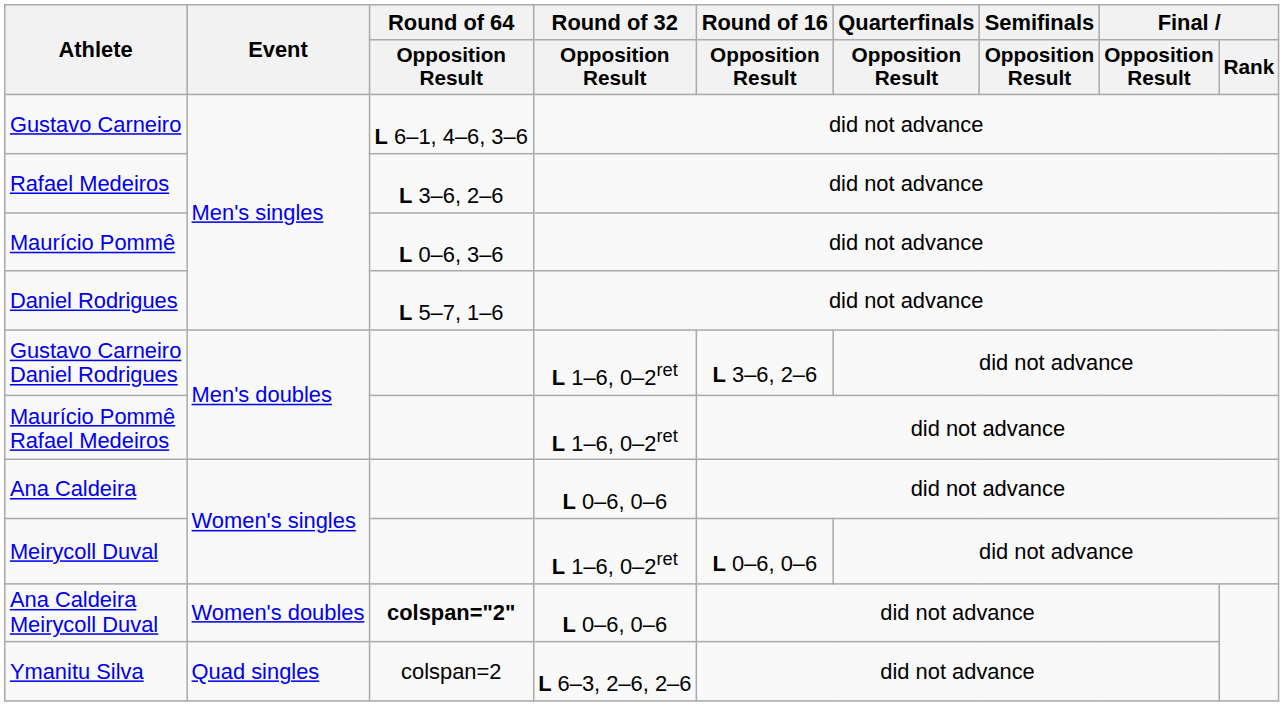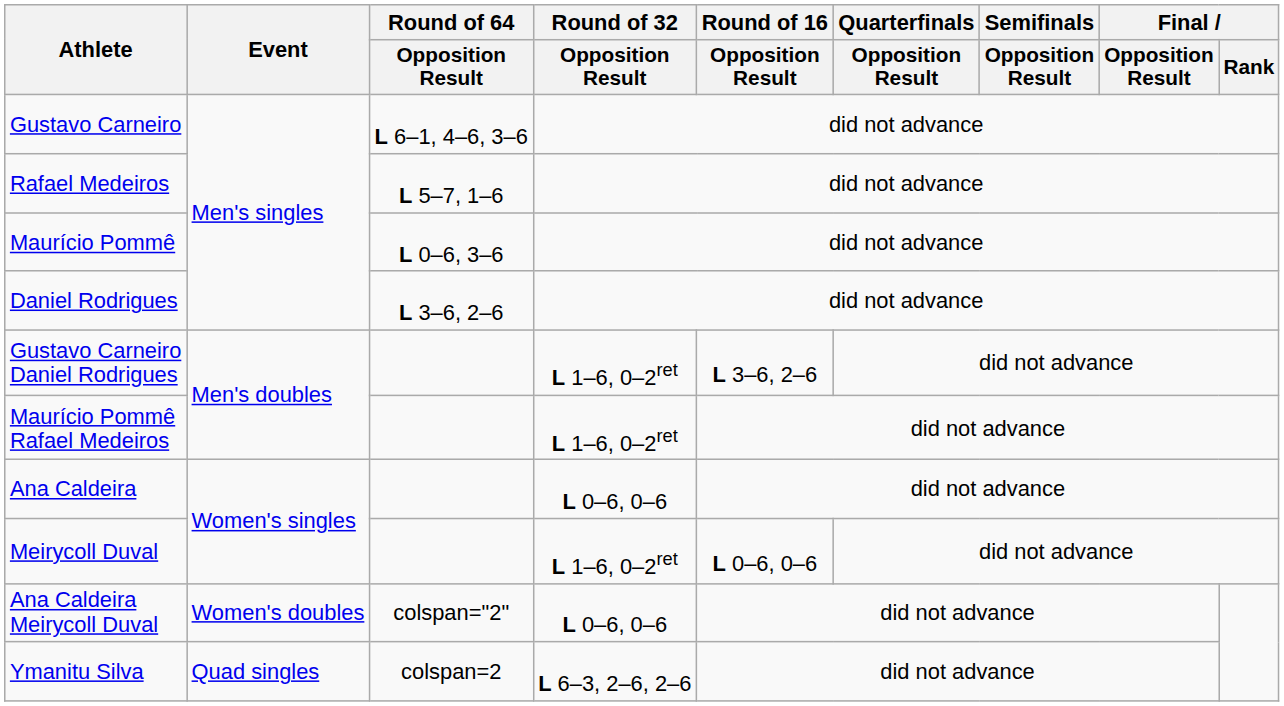(451, 196) L 3–6, 2–6 -> (451, 196) L 5–7, 1–6
(451, 313) L 5–7, 1–6 -> (451, 313) L 3–6, 2–6
(451, 613) bold -> (451, 613) normal
